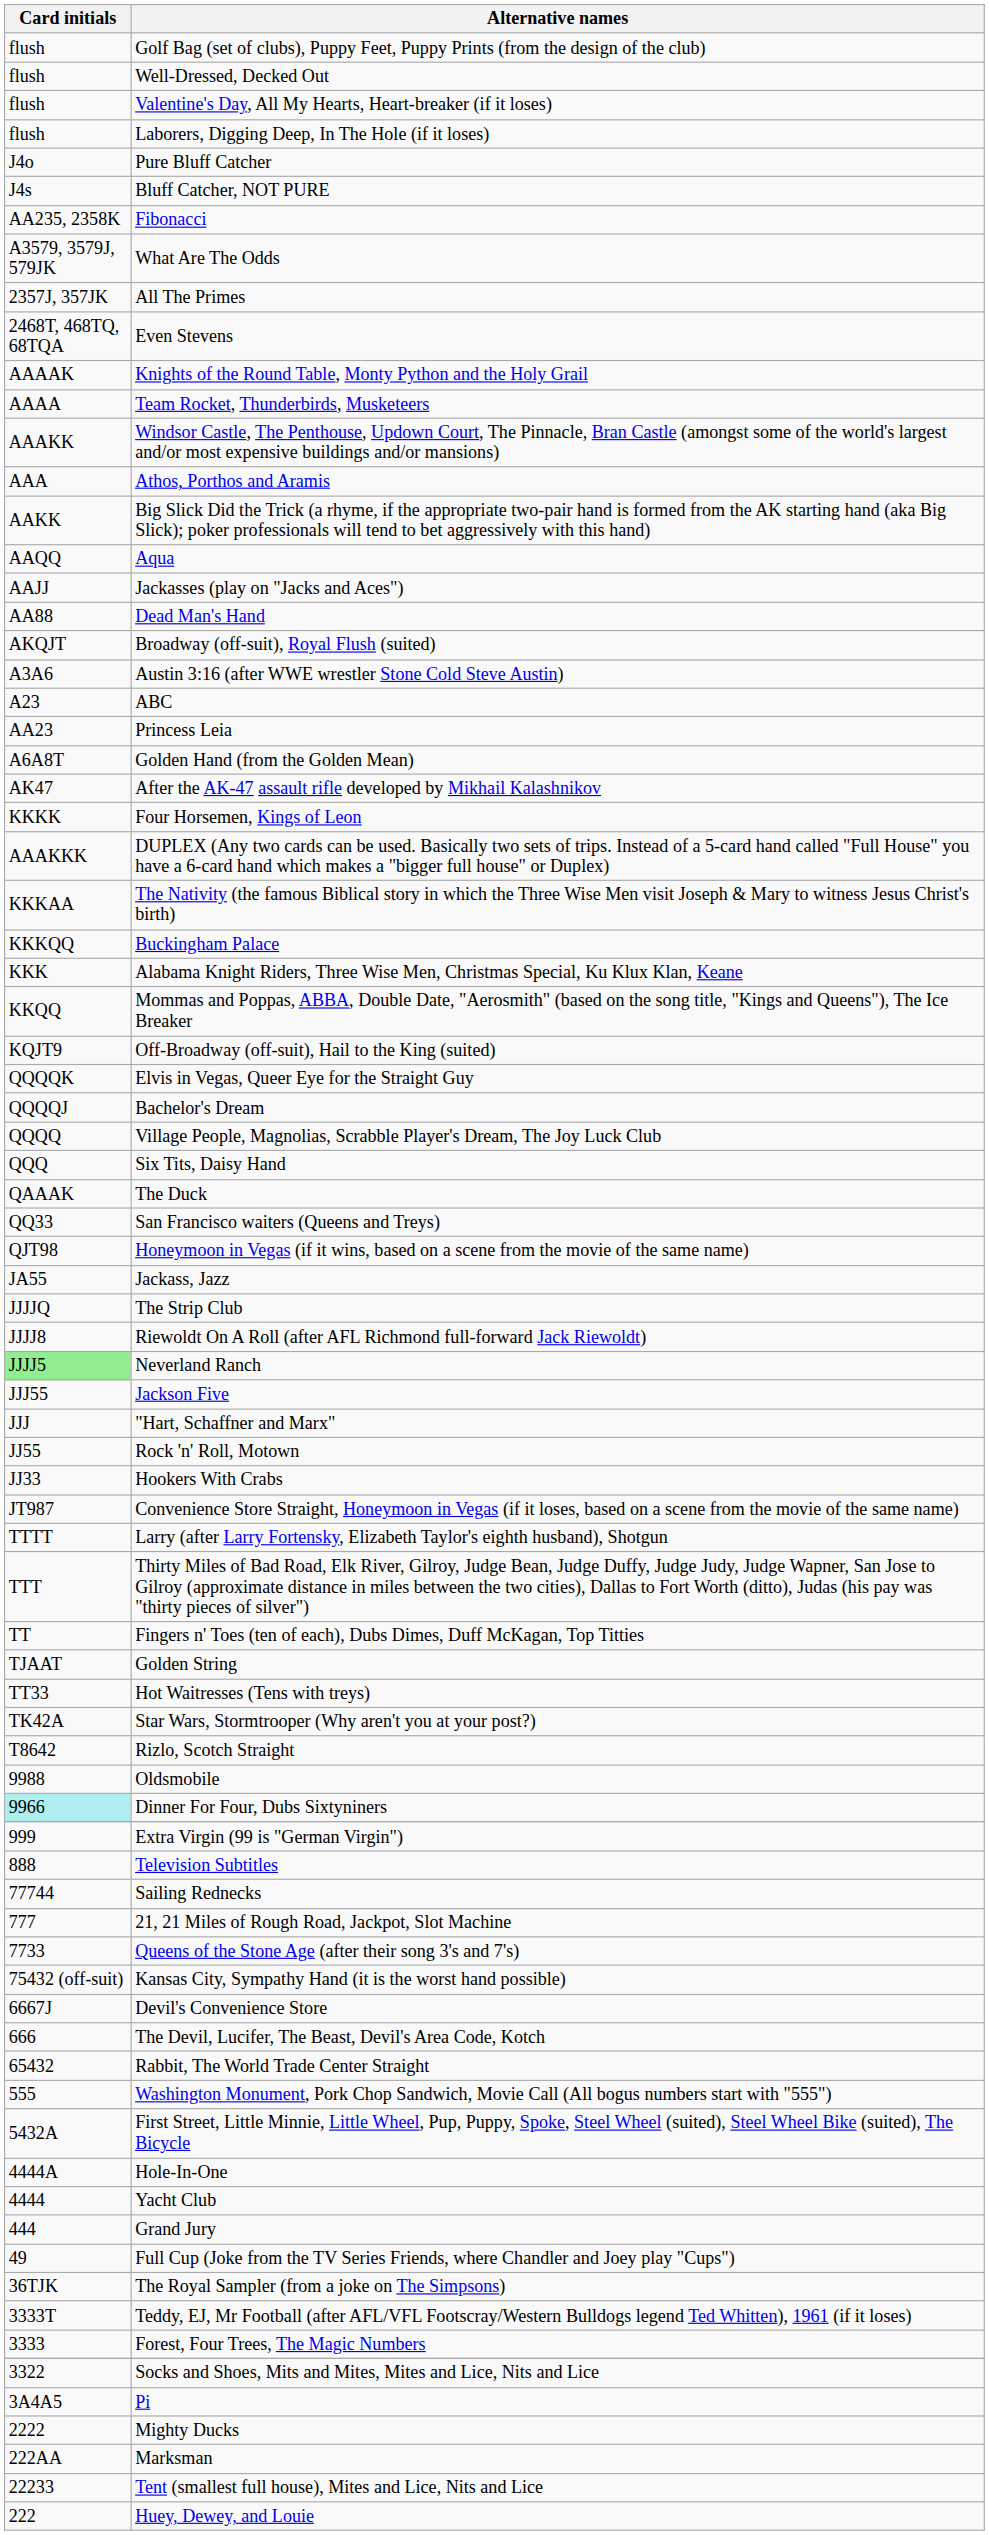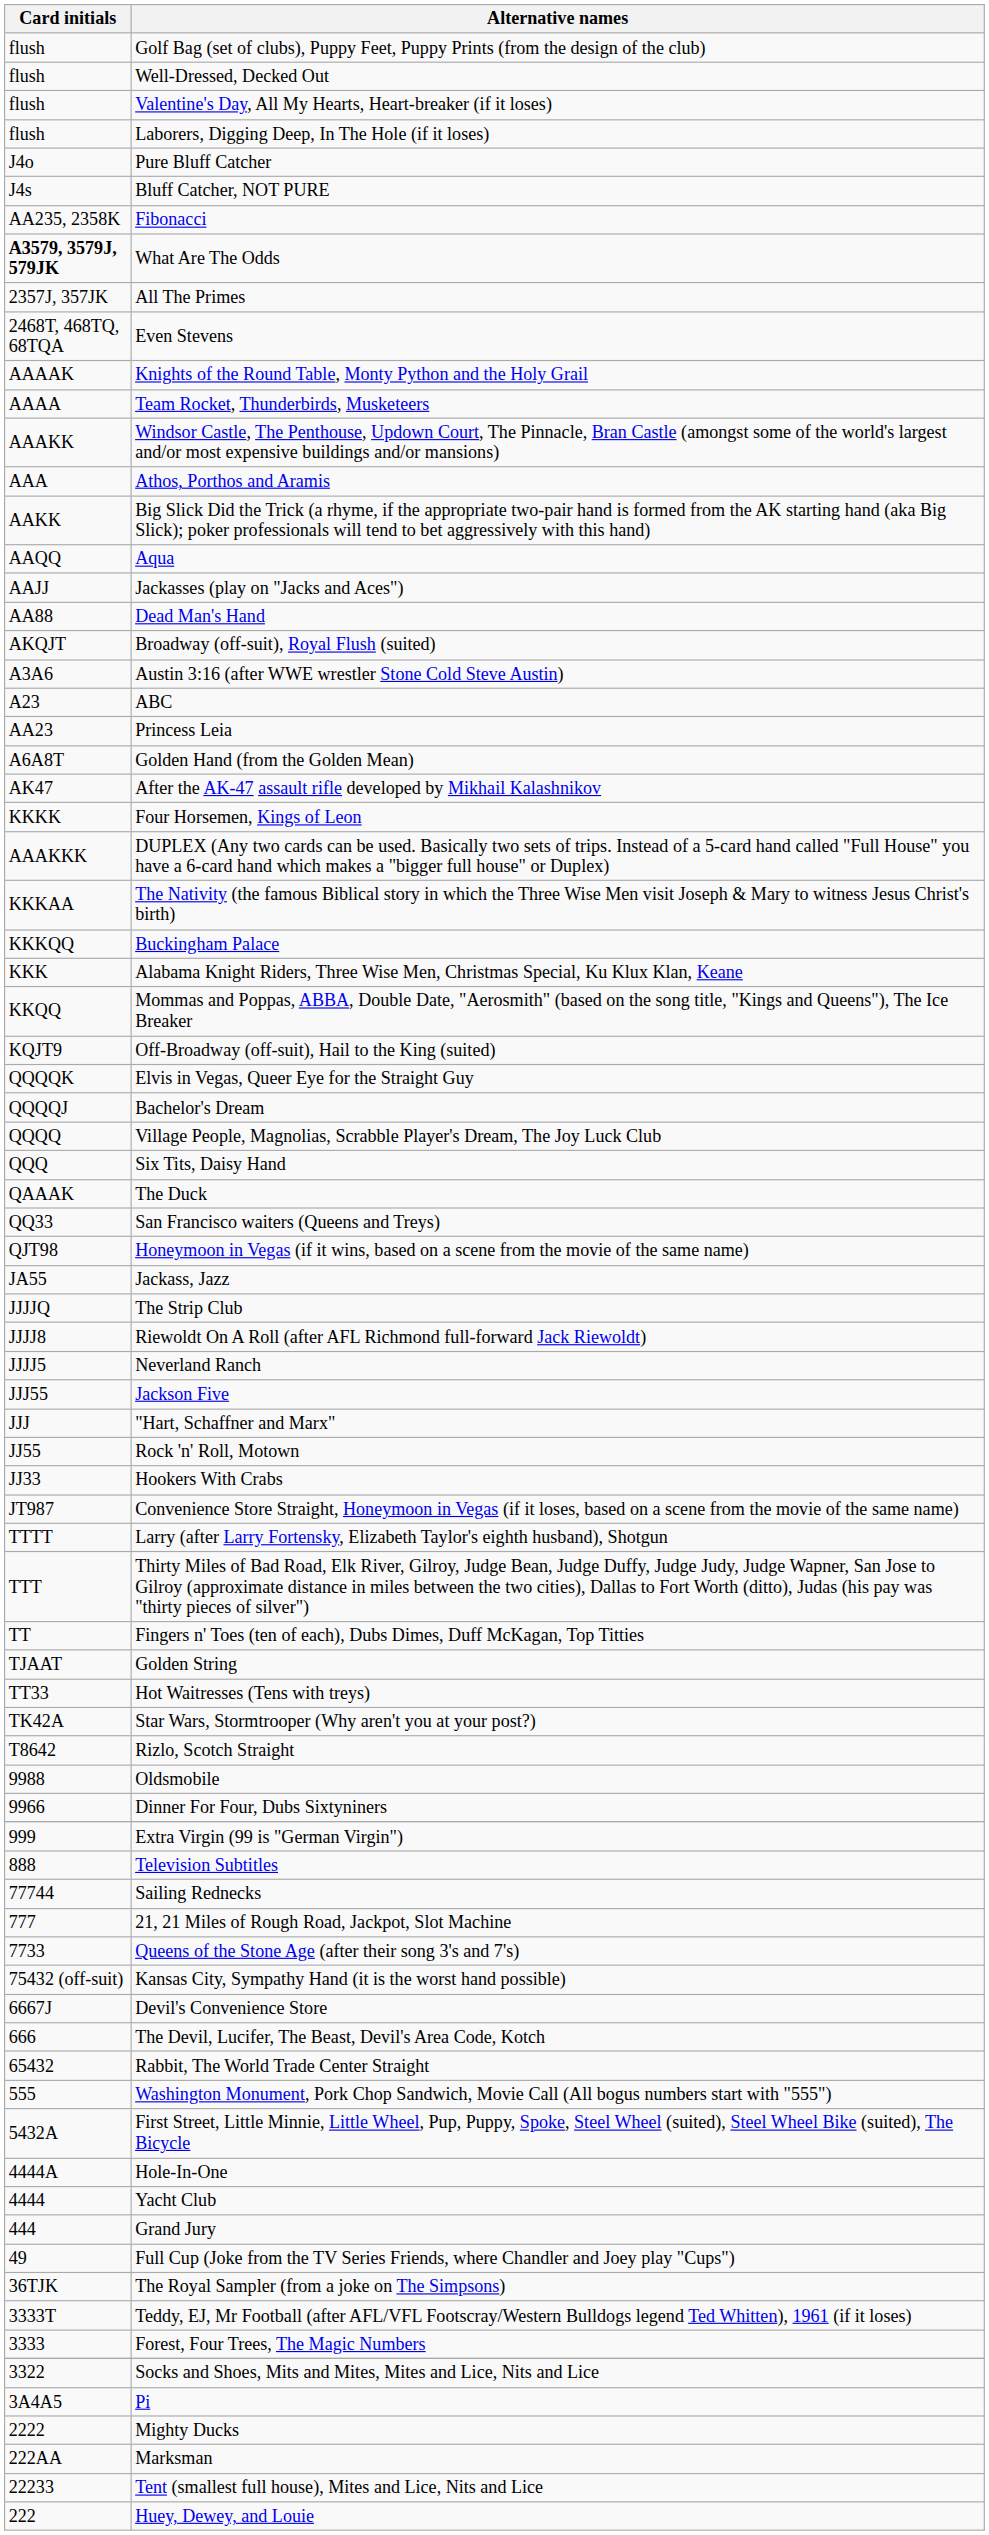(62, 258) normal -> (63, 258) bold
(27, 1365) lightgreen background -> (27, 1365) no background
(27, 1807) paleturquoise background -> (27, 1807) no background
